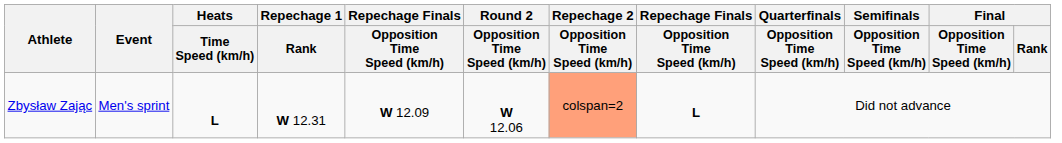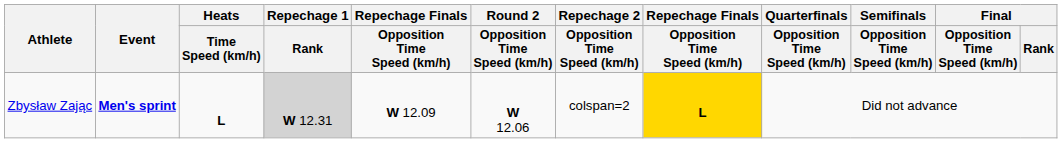(134, 106) normal -> (137, 106) bold
(301, 120) no background -> (308, 120) lightgrey background
(593, 106) lightsalmon background -> (599, 106) no background
(696, 113) no background -> (703, 113) gold background
